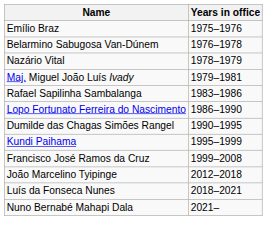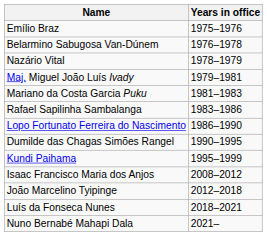+ row: (77, 93)
- row: (78, 158)
+ row: (80, 175)
